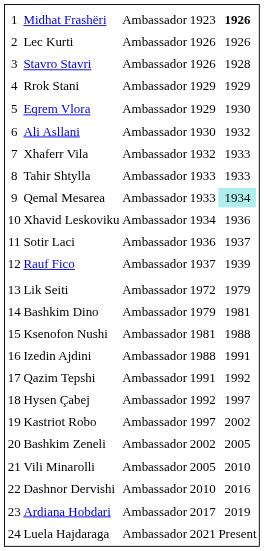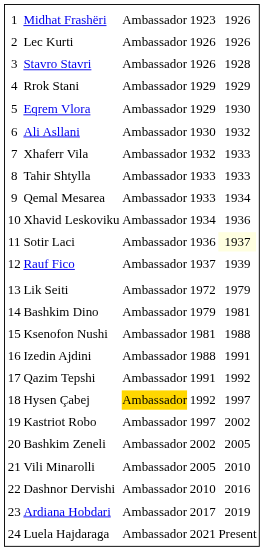(237, 20) bold -> (237, 20) normal
(237, 197) paleturquoise background -> (237, 197) no background
(237, 242) no background -> (237, 242) lightyellow background
(155, 400) no background -> (155, 400) gold background
